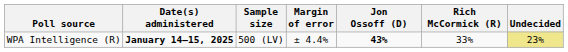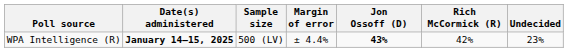(465, 39) 33% -> (465, 39) 42%
(535, 39) khaki background -> (535, 39) no background
